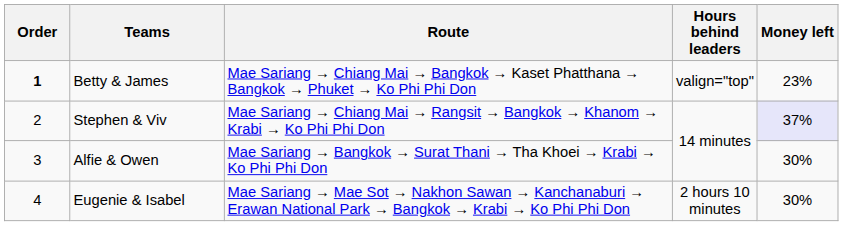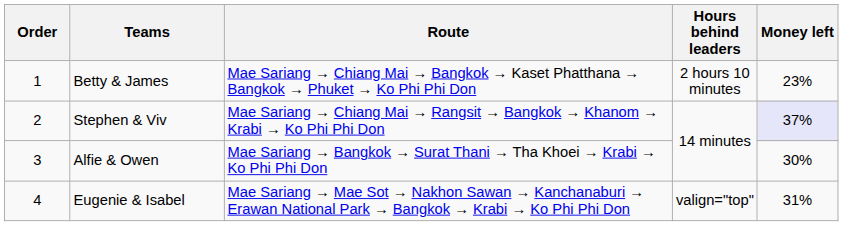(37, 80) bold -> (37, 80) normal
(715, 80) valign="top" -> (715, 80) 2 hours 10 minutes
(715, 200) 2 hours 10 minutes -> (715, 200) valign="top"
(797, 200) 30% -> (797, 200) 31%
